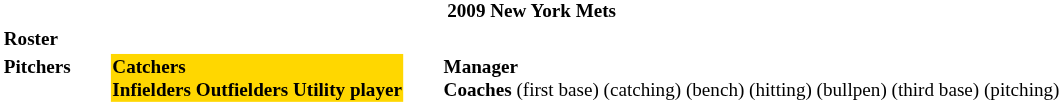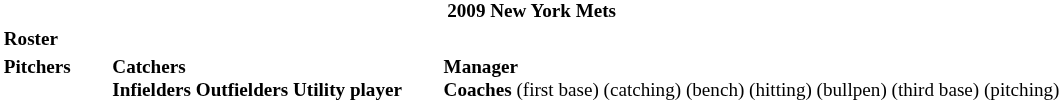(257, 77) gold background -> (257, 77) no background
